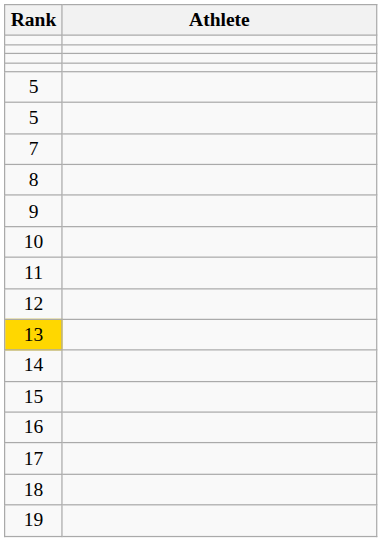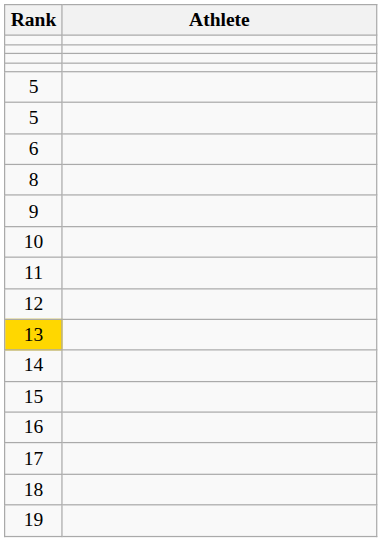(34, 148) 7 -> (34, 148) 6
